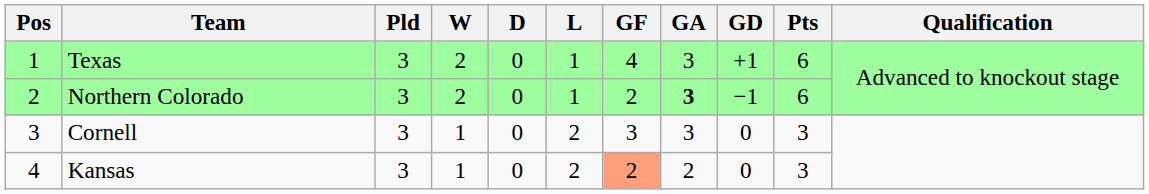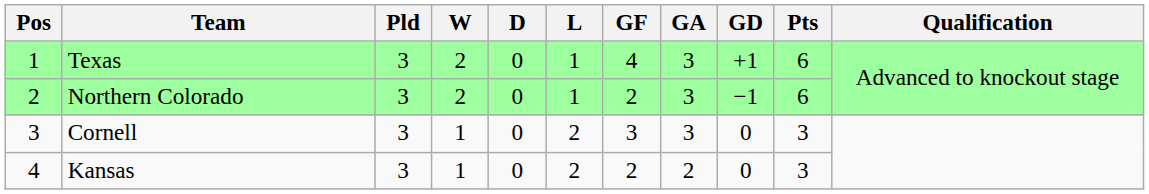(689, 96) bold -> (689, 96) normal
(631, 170) lightsalmon background -> (631, 170) no background
